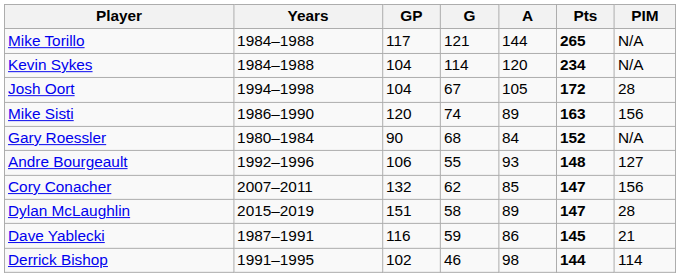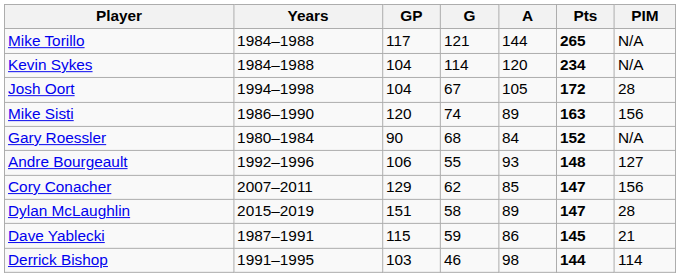(399, 187) 132 -> (399, 187) 129
(398, 235) 116 -> (398, 235) 115
(399, 260) 102 -> (399, 260) 103
